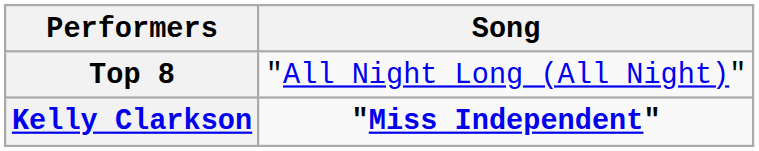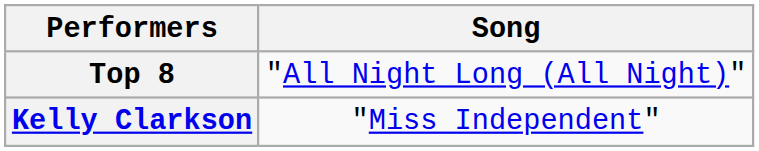(506, 122) bold -> (506, 122) normal
